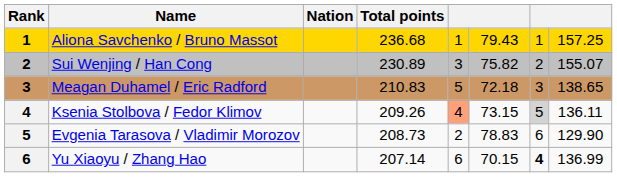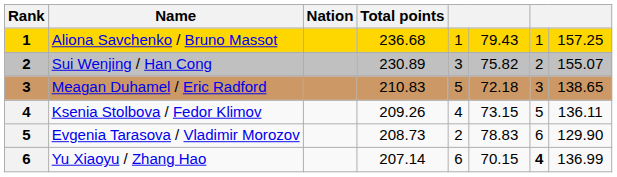(458, 111) lightsalmon background -> (458, 111) no background
(539, 111) lightgrey background -> (539, 111) no background
